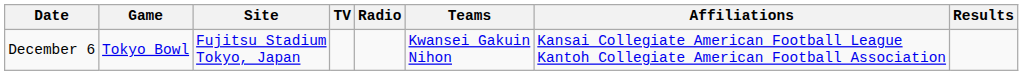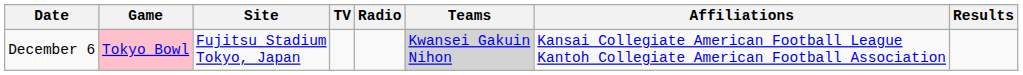(146, 50) no background -> (146, 50) pink background
(469, 50) no background -> (469, 50) lightgrey background
